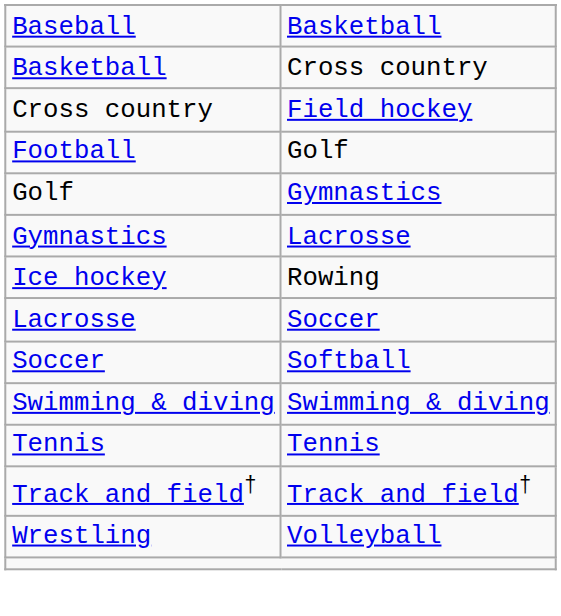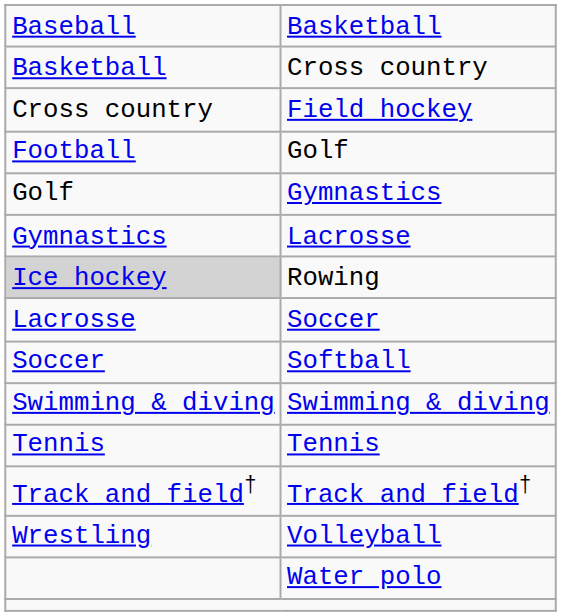(89, 278) no background -> (89, 278) lightgrey background
+ row: (364, 578)
